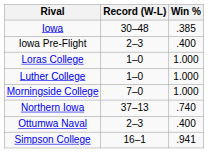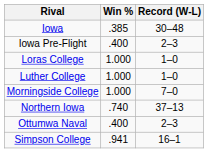columns swapped: (135, 12) <-> (186, 12)
